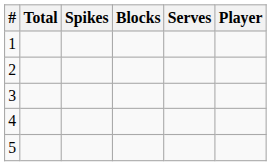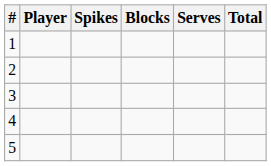columns swapped: (241, 18) <-> (41, 18)
